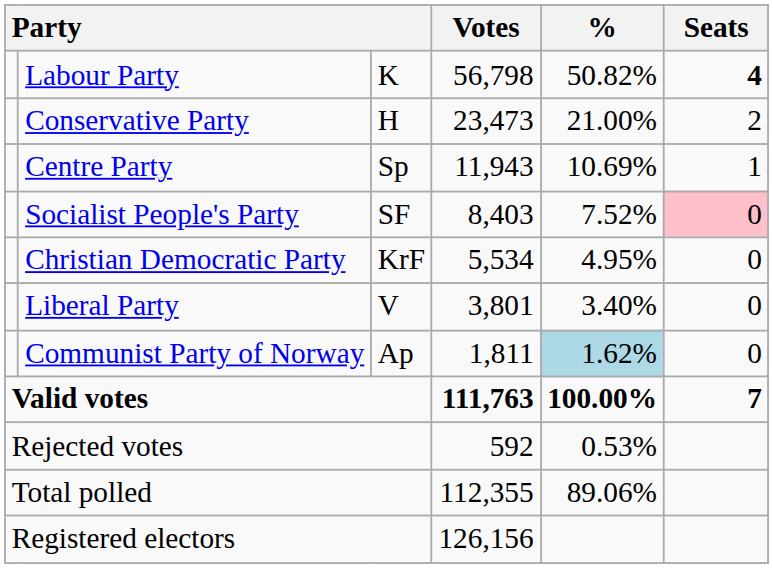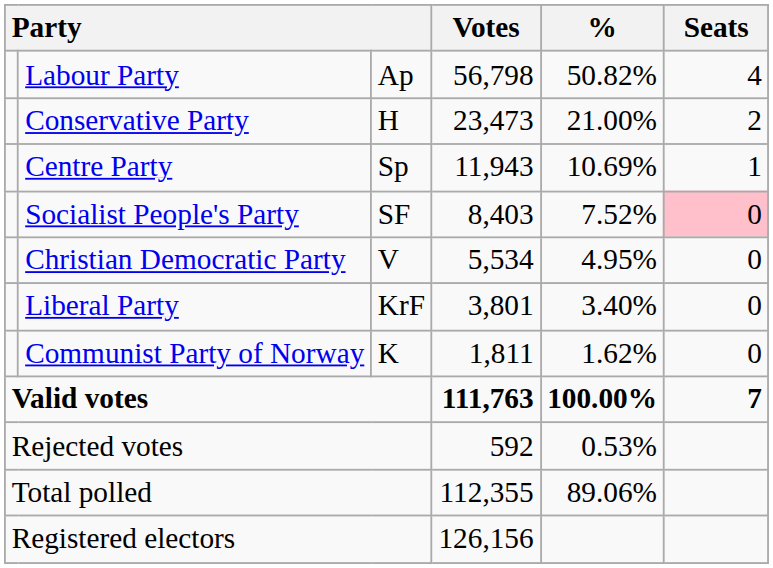(388, 74) K -> (396, 74) Ap
(755, 74) bold -> (755, 74) normal
(401, 259) KrF -> (388, 259) V
(388, 306) V -> (401, 306) KrF
(396, 352) Ap -> (388, 352) K
(619, 352) lightblue background -> (619, 352) no background
